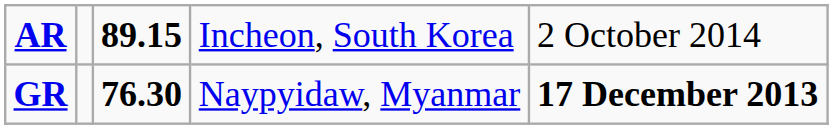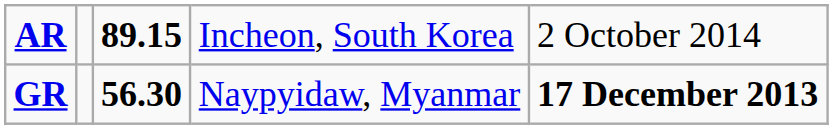(142, 93) 76.30 -> (142, 93) 56.30
